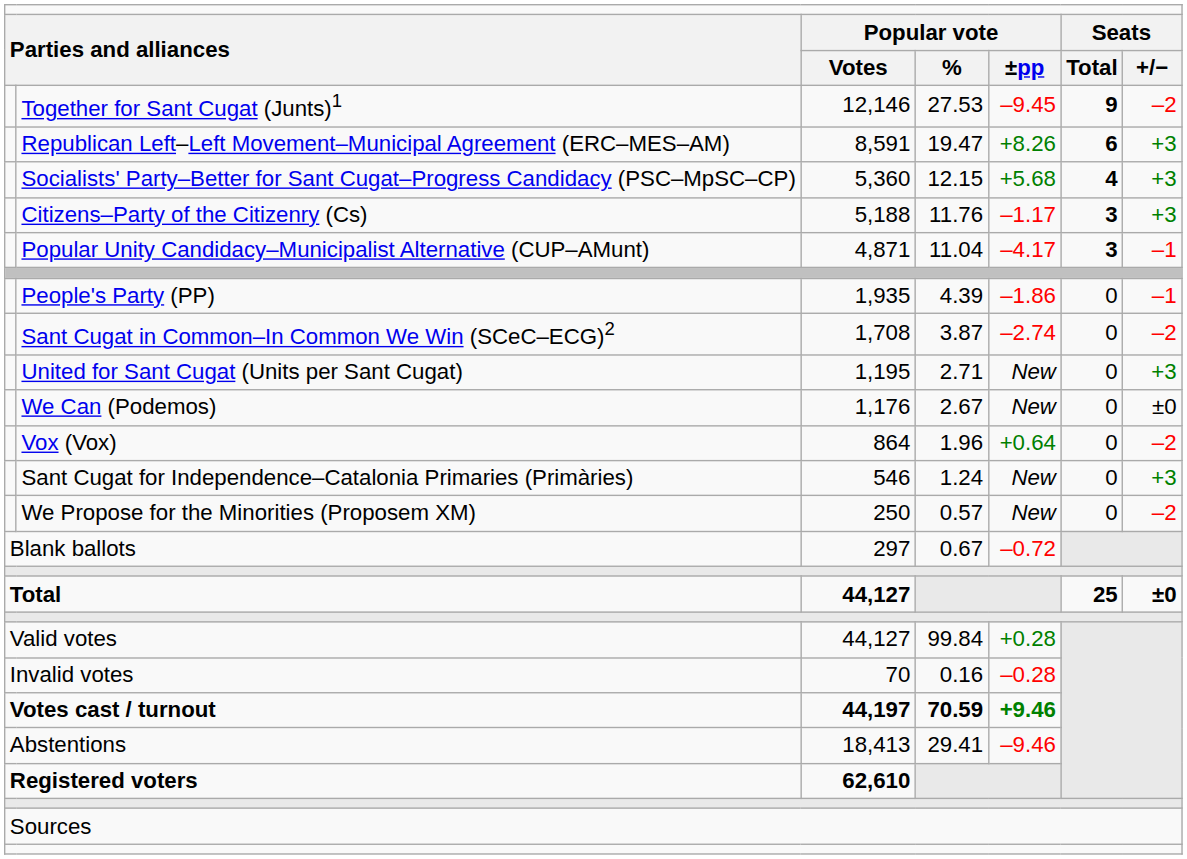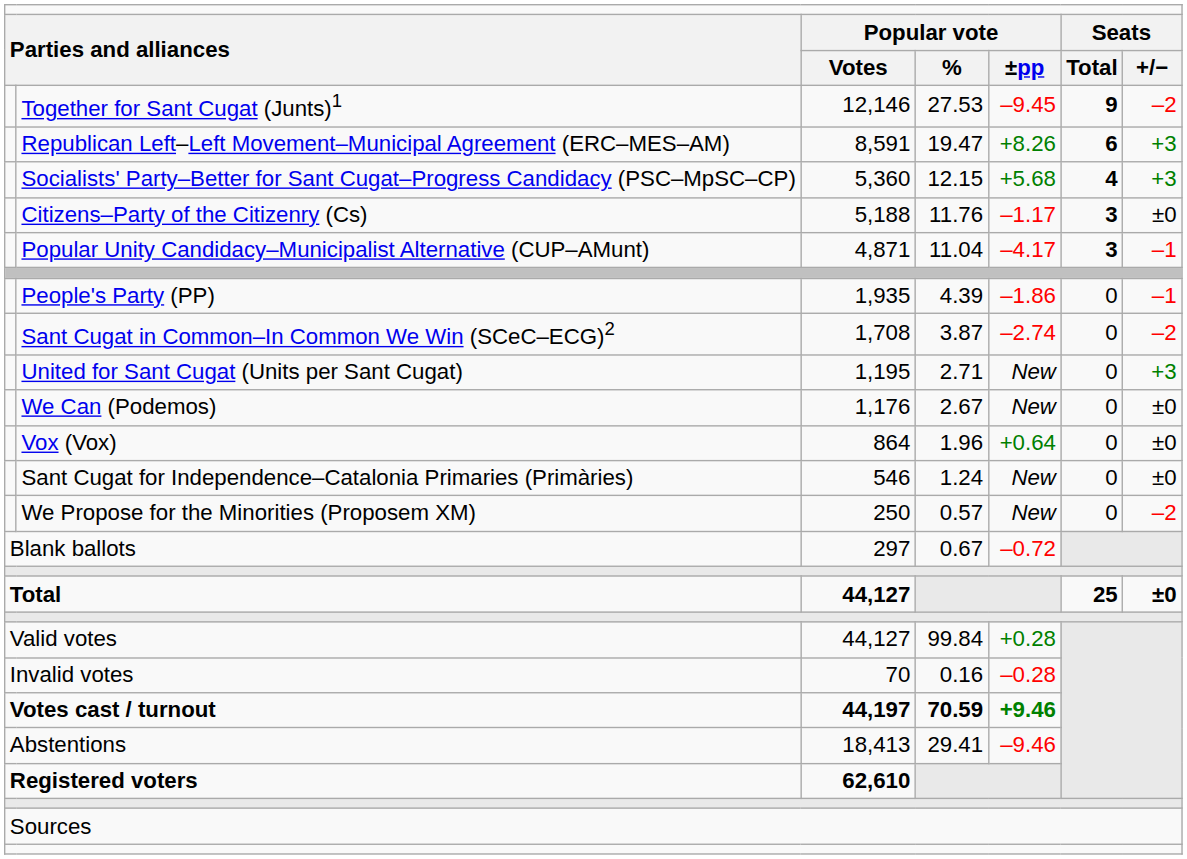(1164, 214) +3 -> (1164, 214) ±0
(1164, 442) –2 -> (1164, 442) ±0
(1164, 477) +3 -> (1164, 477) ±0
